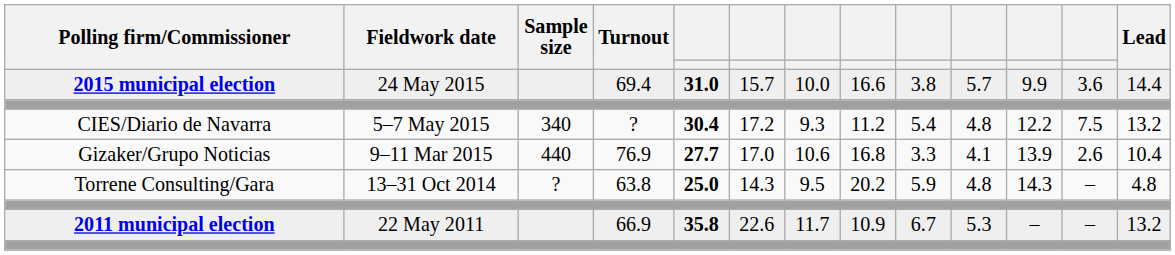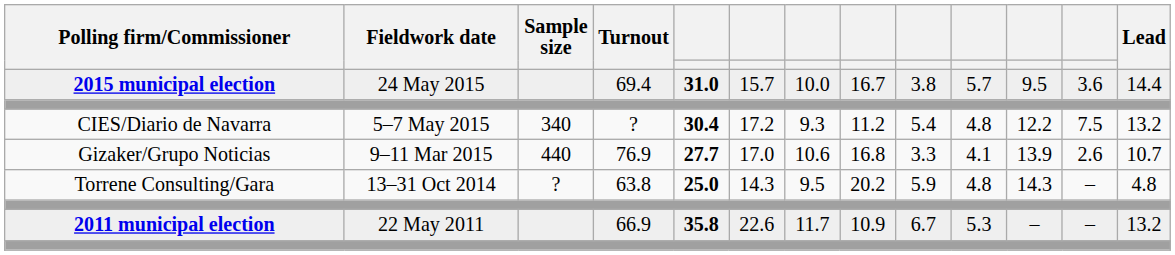(868, 84) 16.6 -> (868, 84) 16.7
(1034, 84) 9.9 -> (1034, 84) 9.5
(1144, 154) 10.4 -> (1144, 154) 10.7
